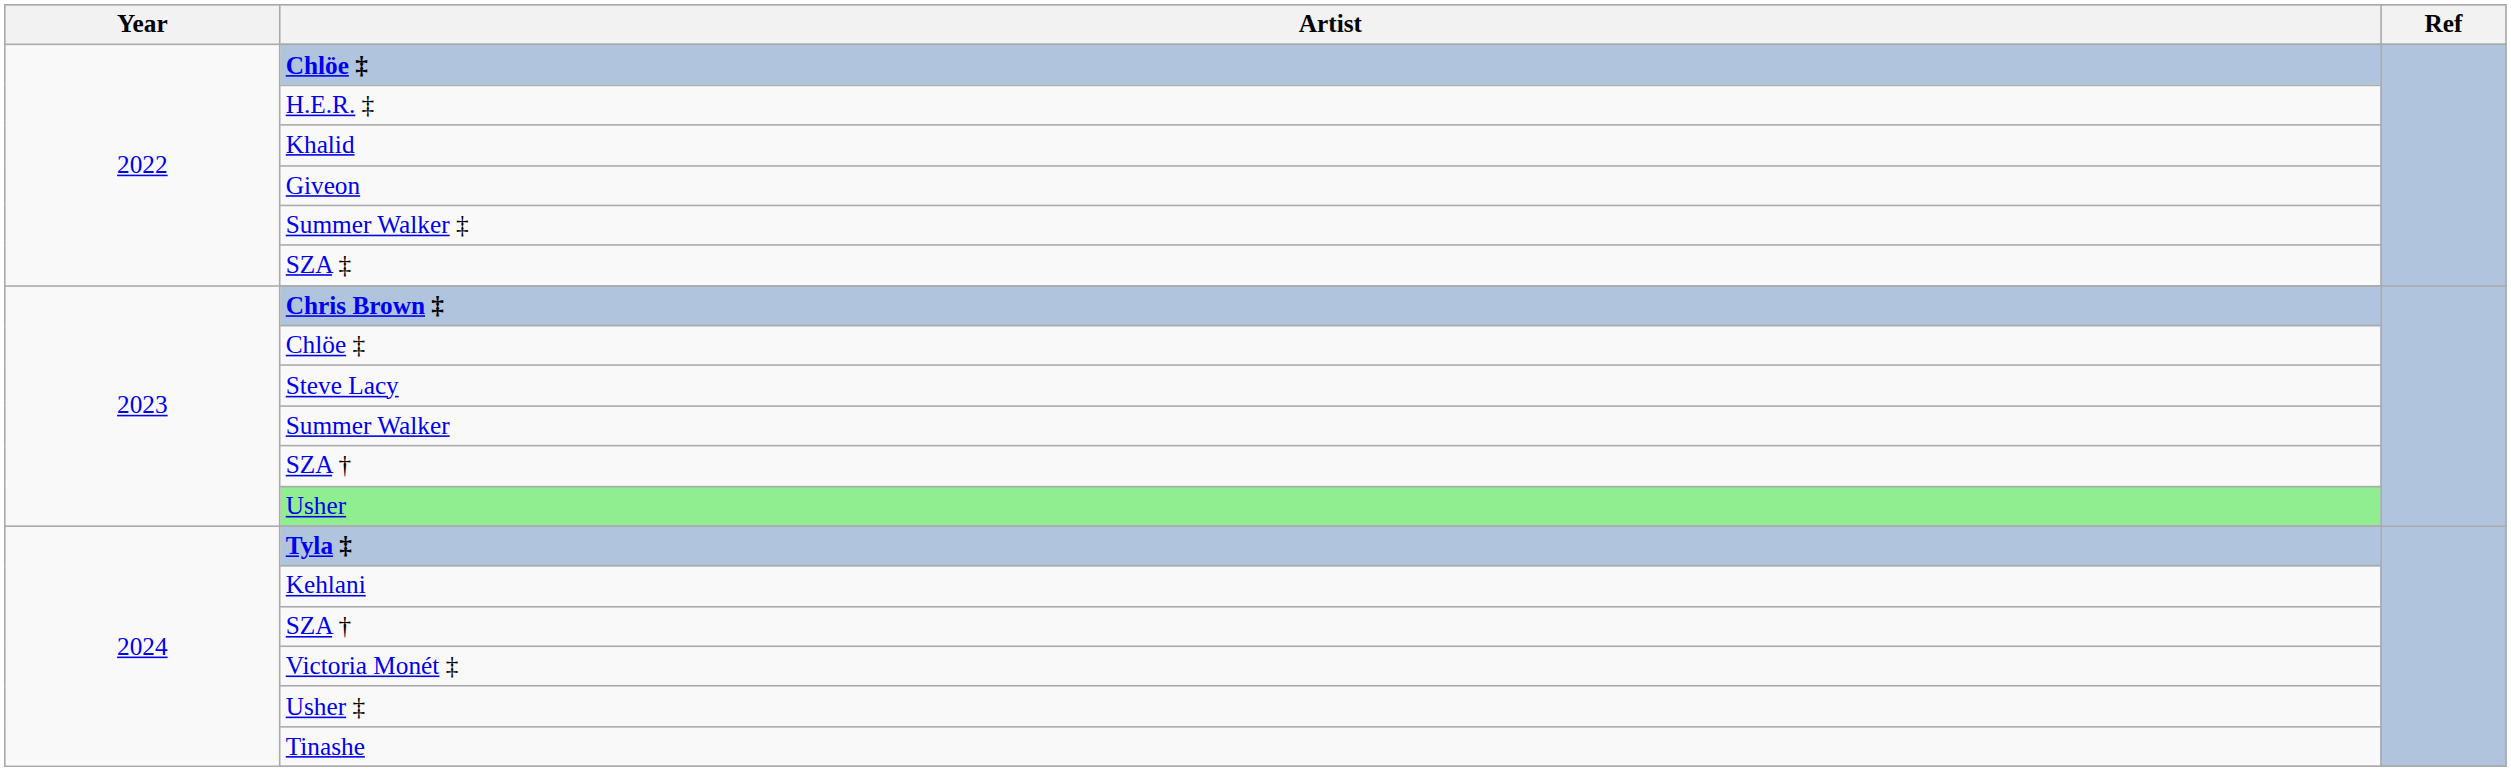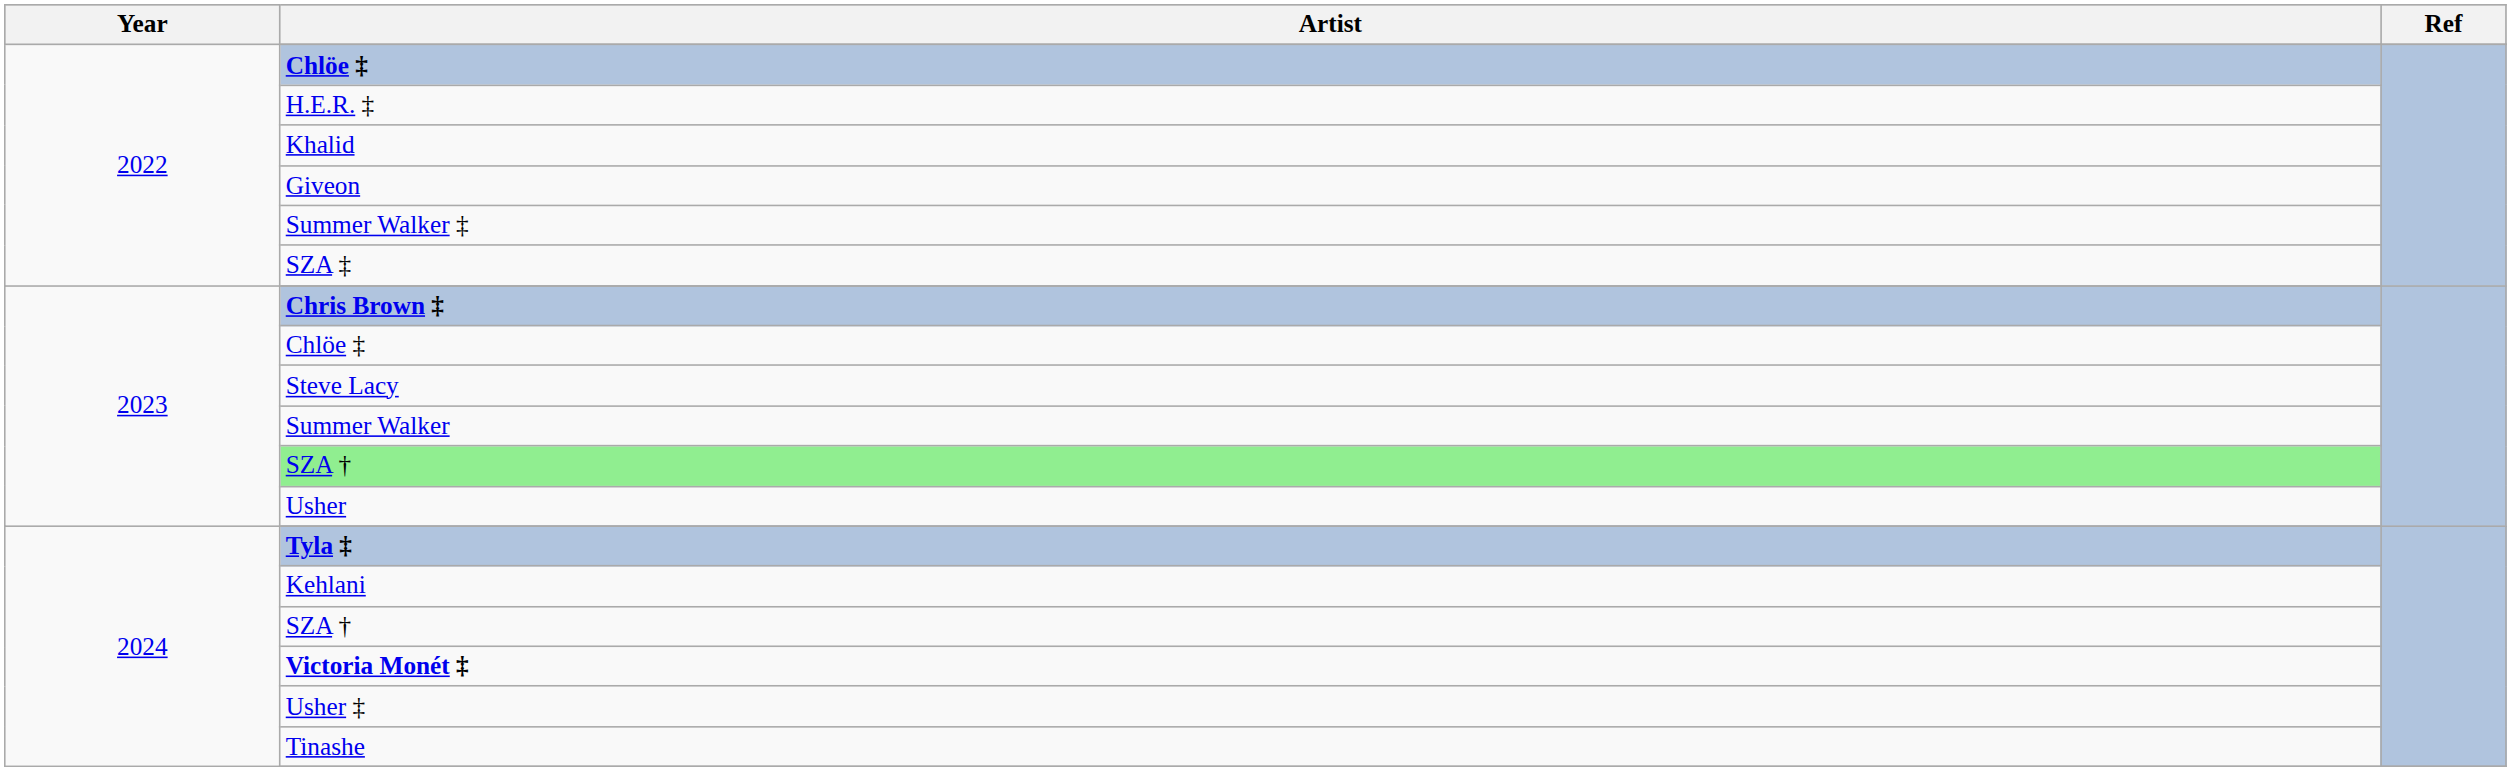(318, 465) no background -> (318, 465) lightgreen background
(316, 505) lightgreen background -> (316, 505) no background
(372, 666) normal -> (377, 666) bold
